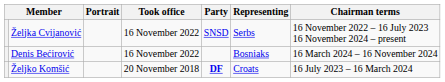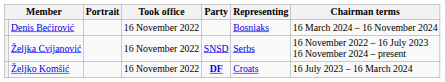rows swapped: (43, 54) <-> (46, 33)
(162, 69) 20 November 2018 -> (162, 69) 16 November 2022
